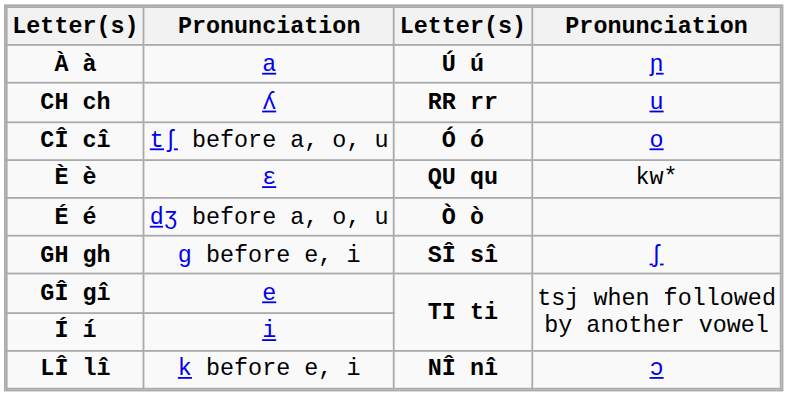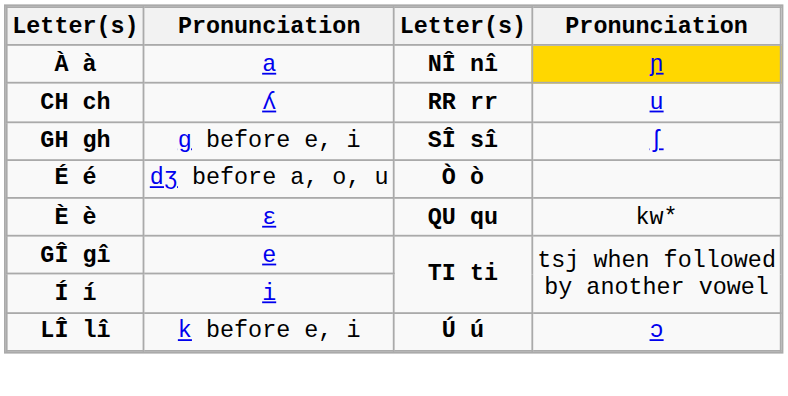(463, 64) Ú ú -> (463, 64) NÎ nî
(657, 64) no background -> (657, 64) gold background
- row: (75, 141)
rows swapped: (75, 179) <-> (75, 255)
(463, 369) NÎ nî -> (463, 331) Ú ú
